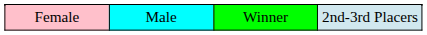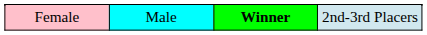(266, 17) normal -> (266, 17) bold
